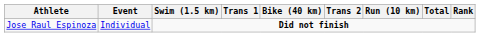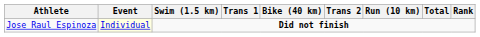(125, 25) no background -> (125, 25) lightyellow background
